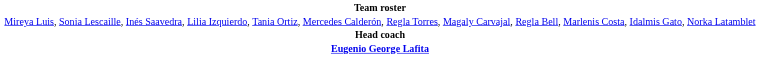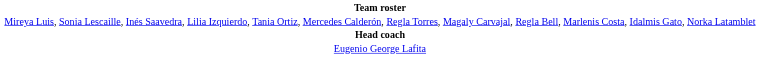(380, 49) bold -> (380, 49) normal
